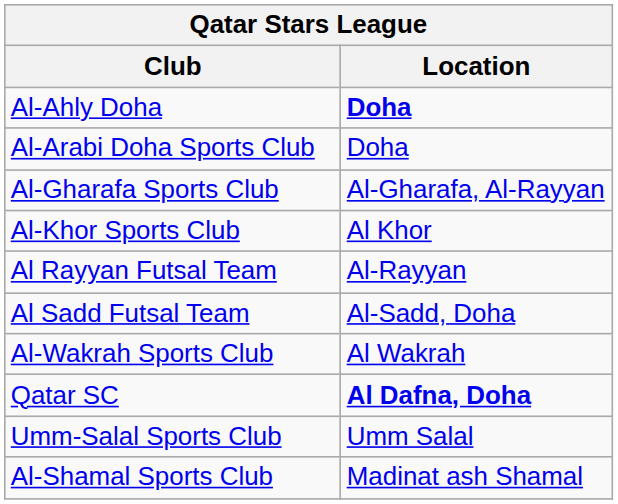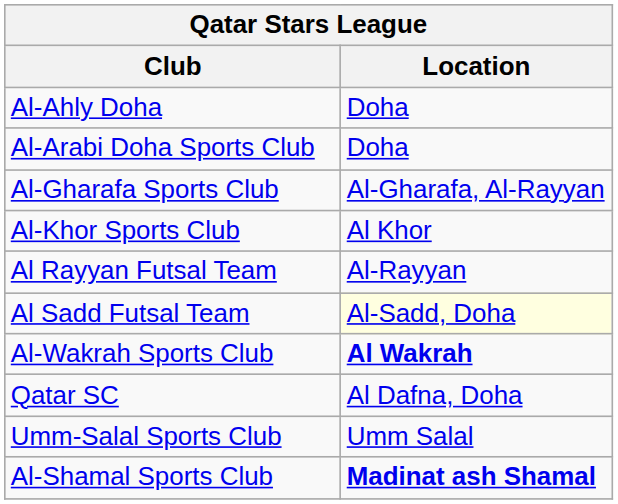(379, 107) bold -> (378, 107) normal
(431, 312) no background -> (431, 312) lightyellow background
(406, 353) normal -> (410, 353) bold
(439, 395) bold -> (435, 395) normal
(465, 477) normal -> (471, 477) bold
